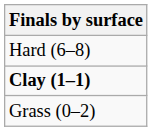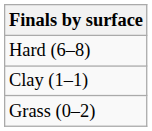(50, 80) bold -> (49, 80) normal
